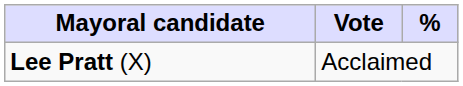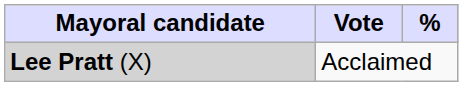(81, 61) no background -> (81, 61) lightgrey background
